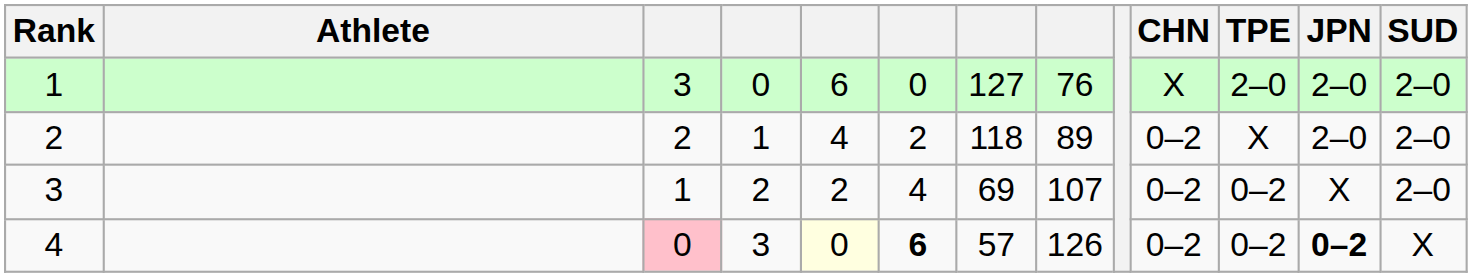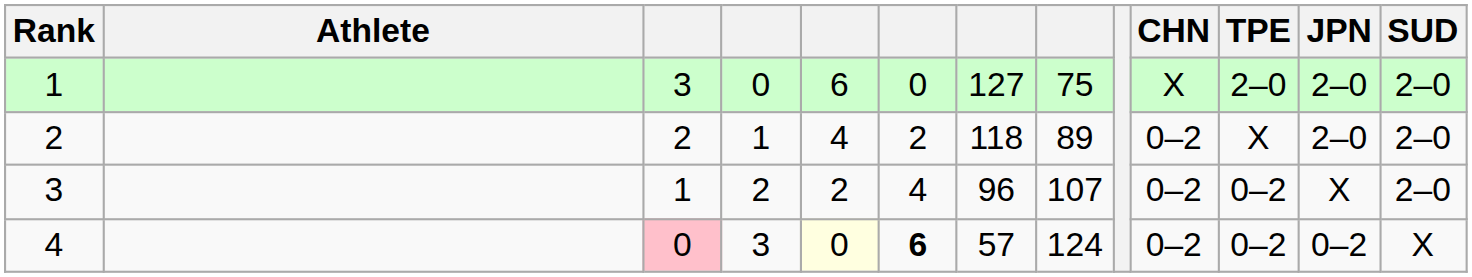(1075, 84) 76 -> (1075, 84) 75
(996, 191) 69 -> (996, 191) 96
(1075, 244) 126 -> (1075, 244) 124
(1339, 244) bold -> (1339, 244) normal
